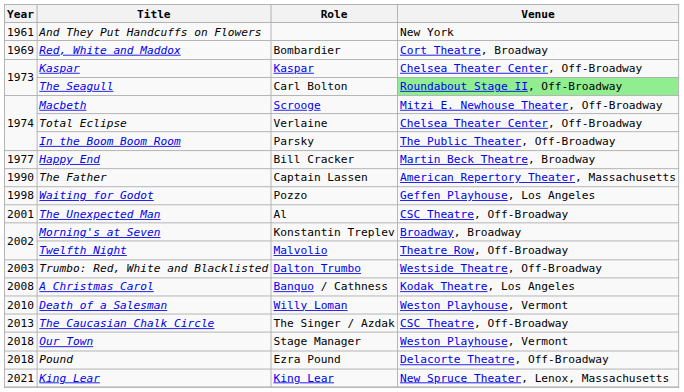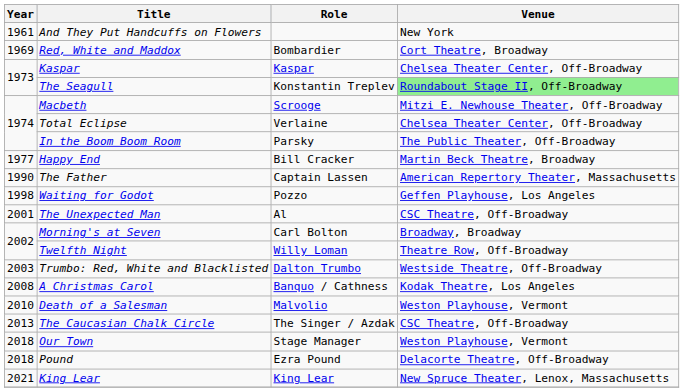(311, 86) Carl Bolton -> (334, 86) Konstantin Treplev
(334, 232) Konstantin Treplev -> (311, 232) Carl Bolton
(300, 250) Malvolio -> (311, 250) Willy Loman
(311, 305) Willy Loman -> (300, 305) Malvolio
